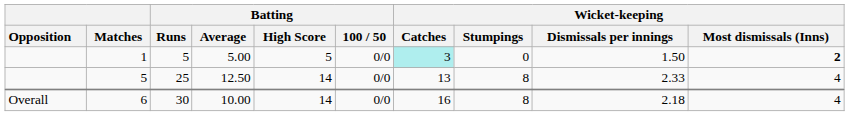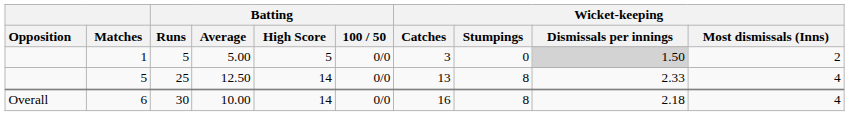(447, 57) paleturquoise background -> (447, 57) no background
(673, 57) no background -> (673, 57) lightgrey background
(837, 57) bold -> (837, 57) normal
